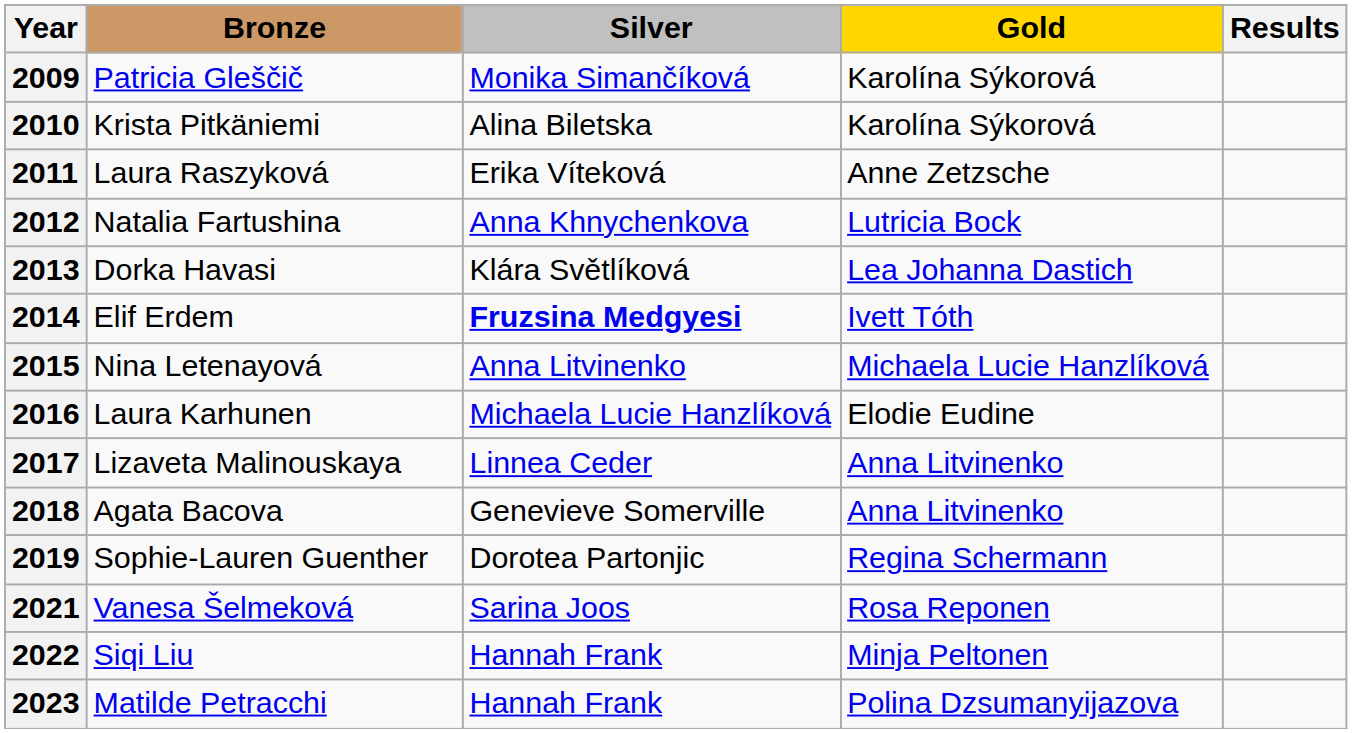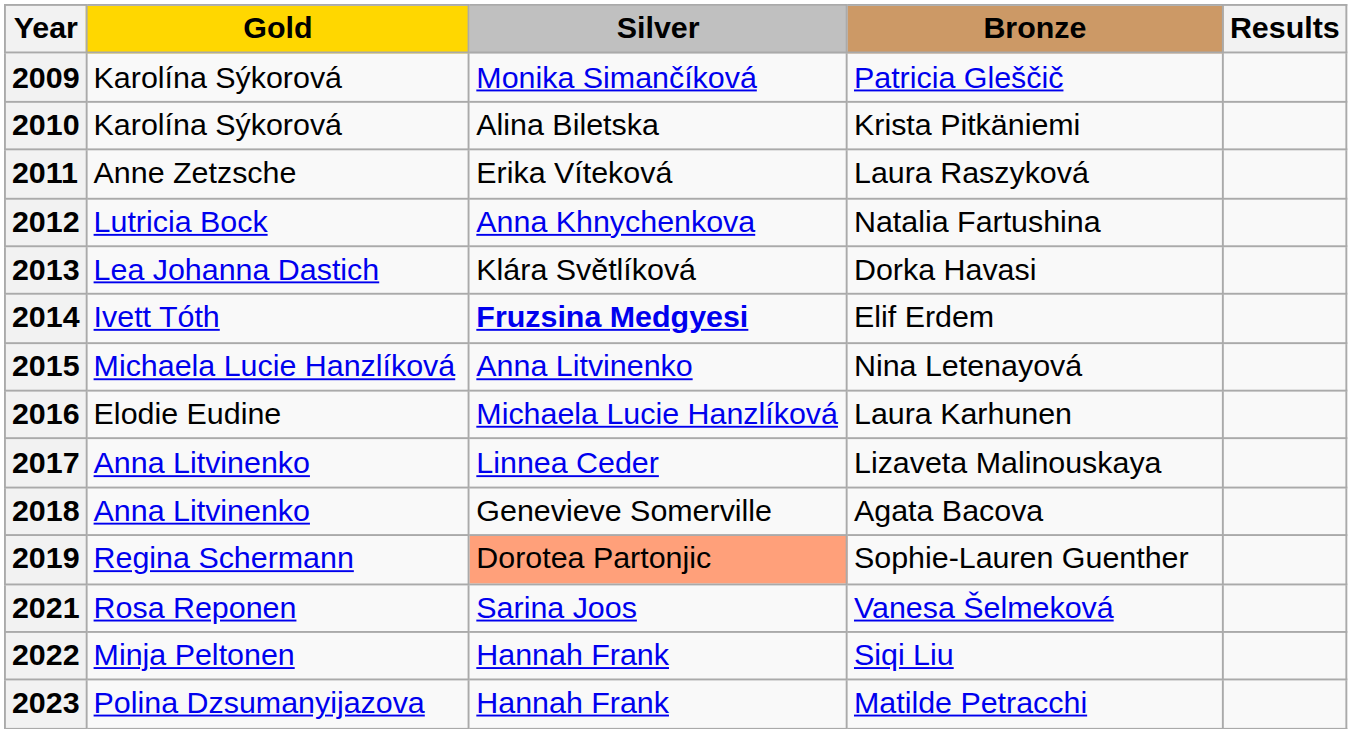columns swapped: (1031, 28) <-> (275, 28)
(587, 558) no background -> (594, 558) lightsalmon background
